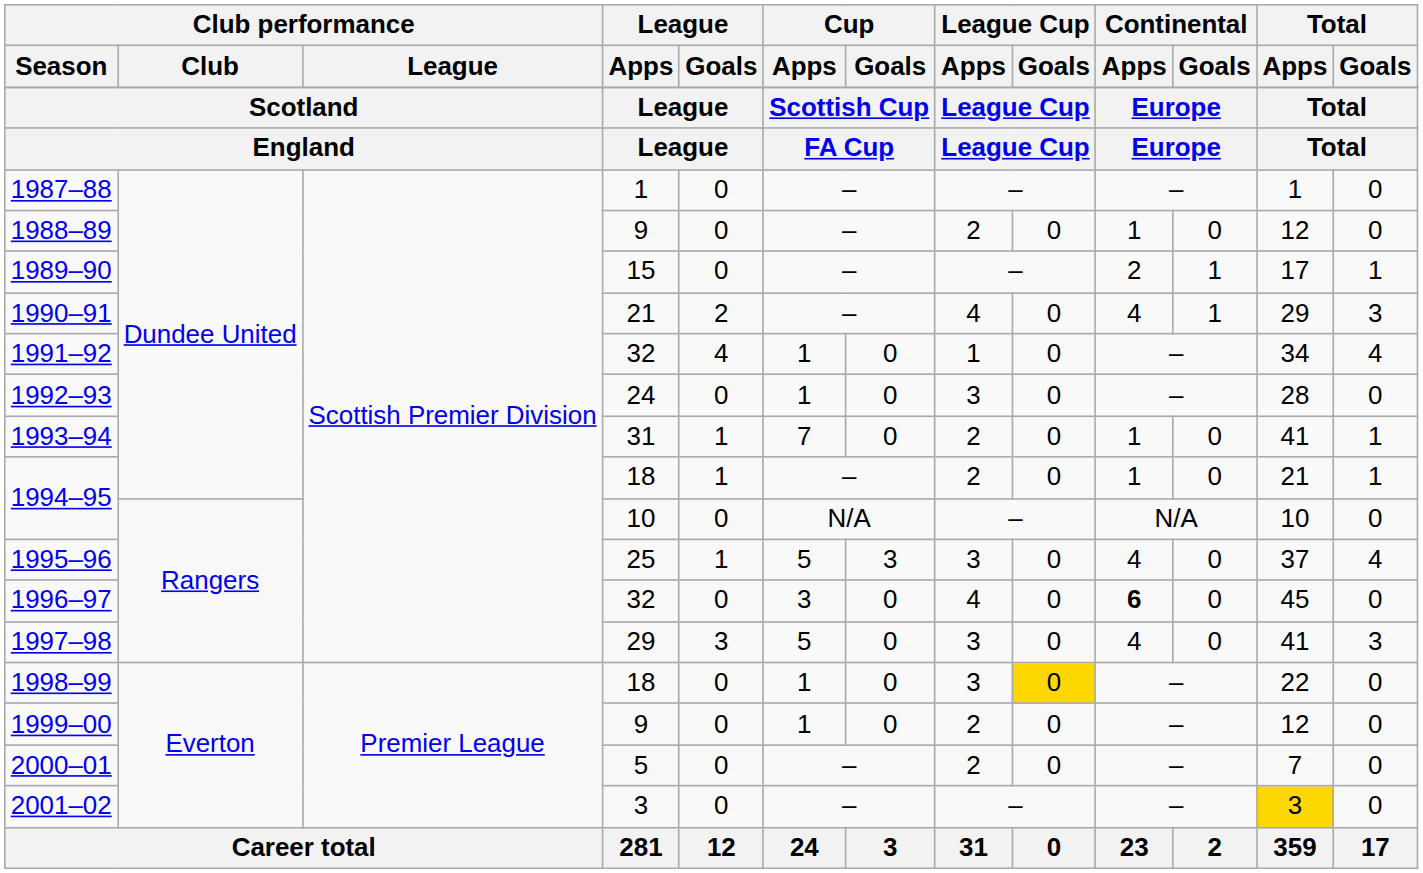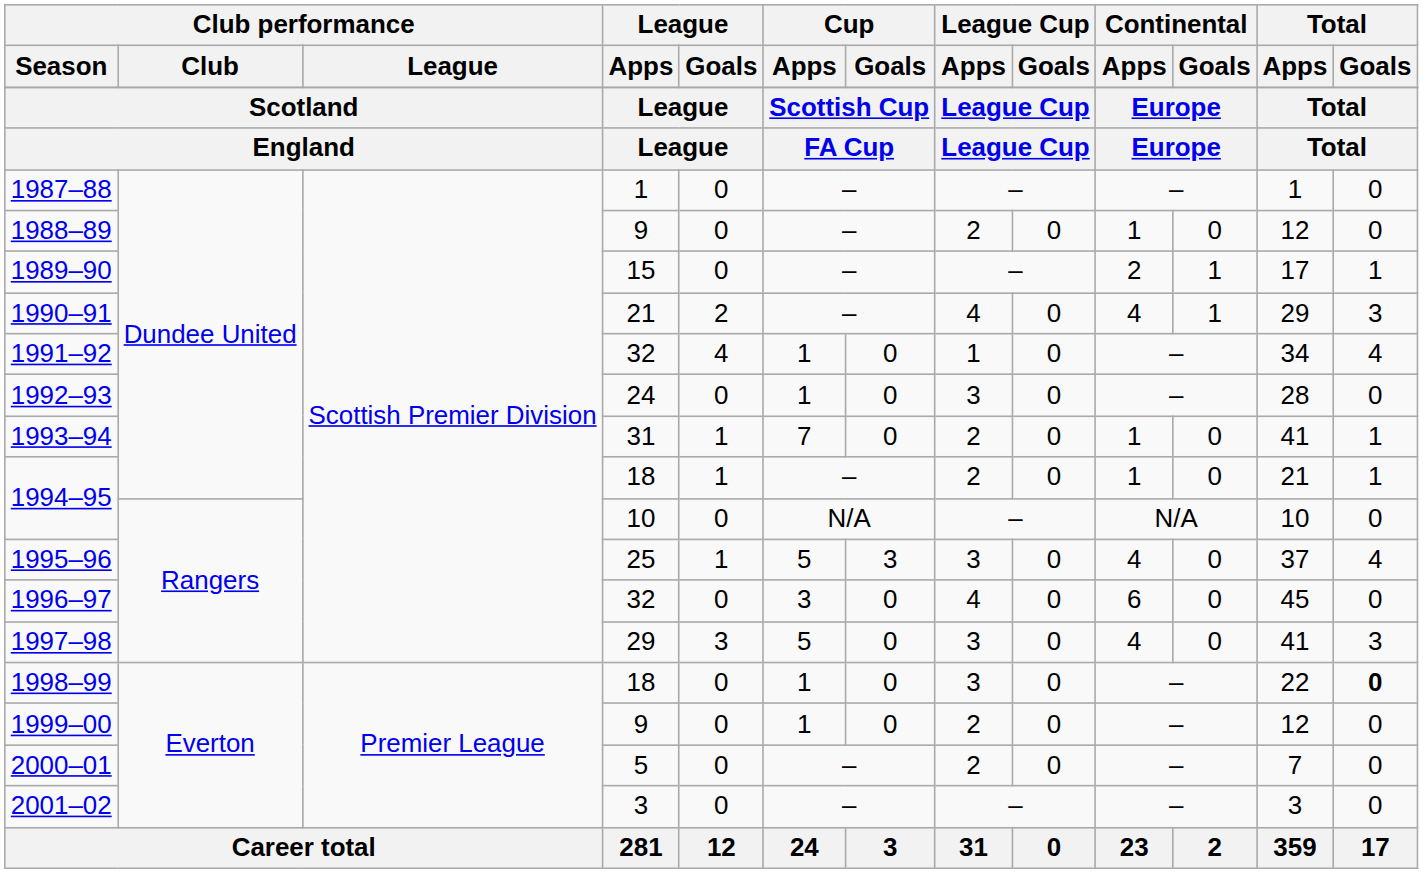(1134, 600) bold -> (1134, 600) normal
(1054, 682) gold background -> (1054, 682) no background
(1375, 682) normal -> (1375, 682) bold
(1295, 806) gold background -> (1295, 806) no background
